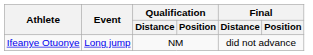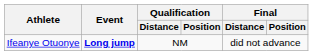(107, 43) normal -> (110, 43) bold
